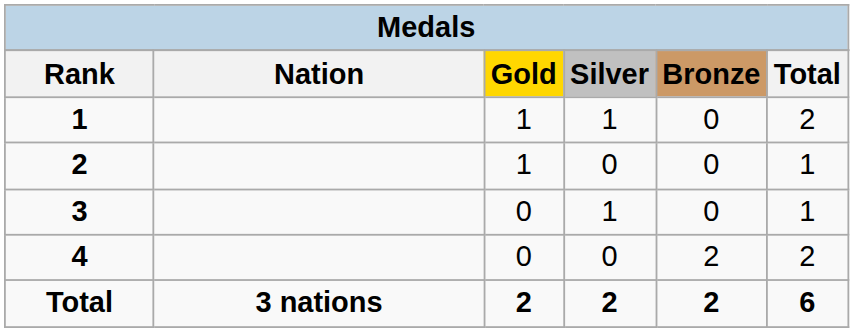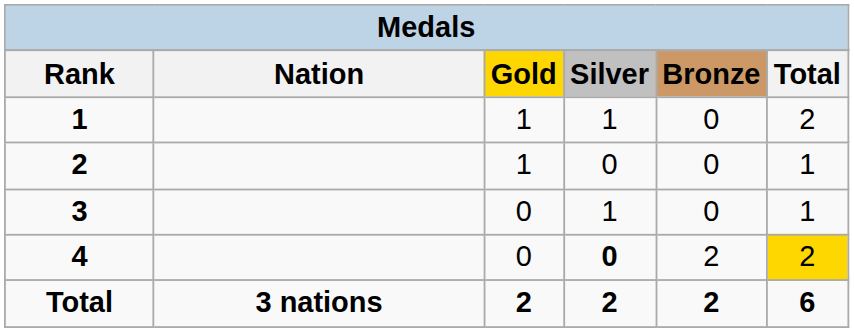(610, 257) normal -> (610, 257) bold
(807, 257) no background -> (807, 257) gold background
